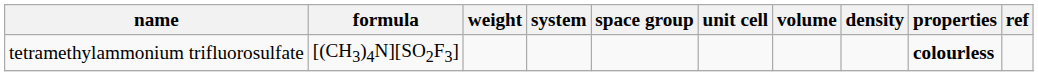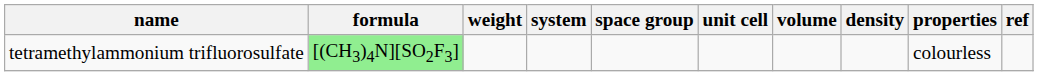(386, 52) no background -> (386, 52) lightgreen background
(954, 52) bold -> (952, 52) normal
